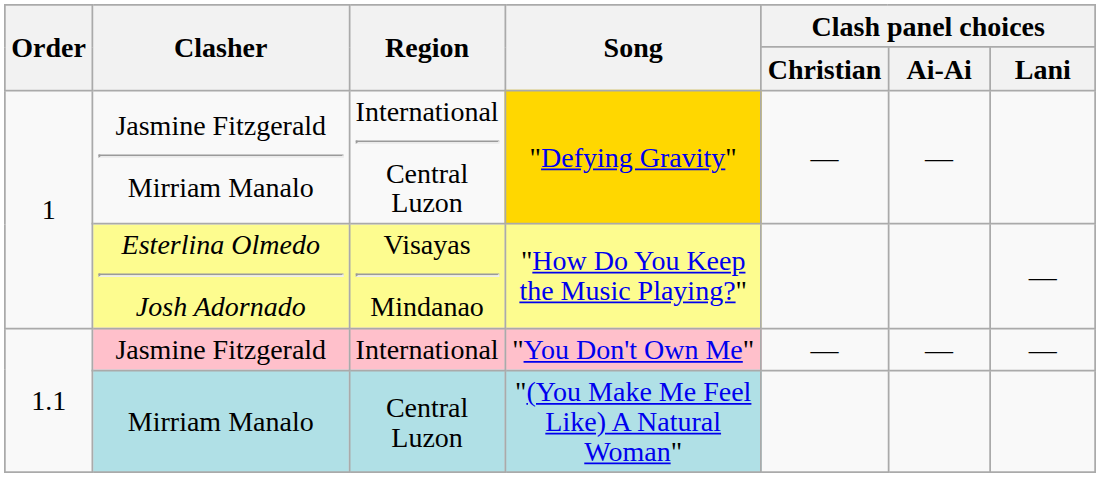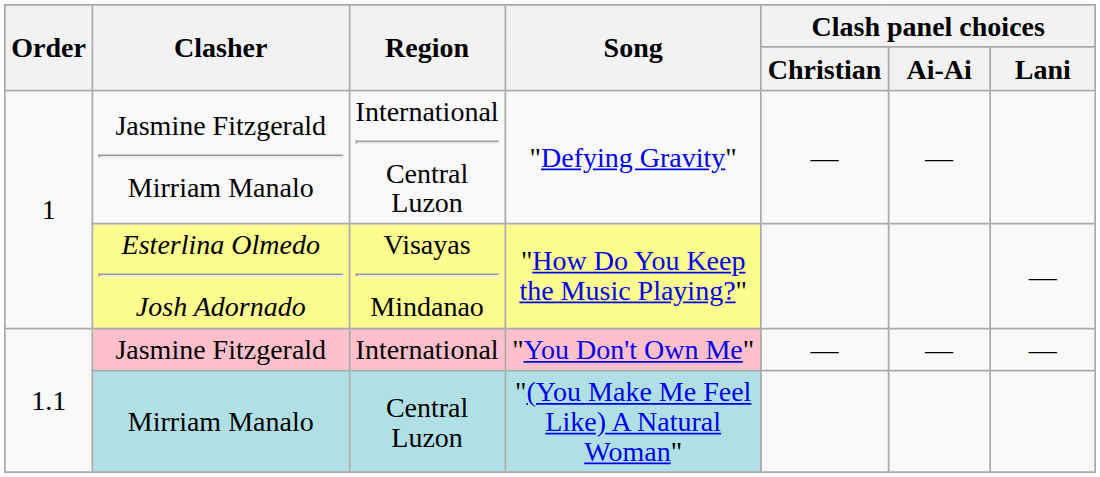(633, 157) gold background -> (633, 157) no background
